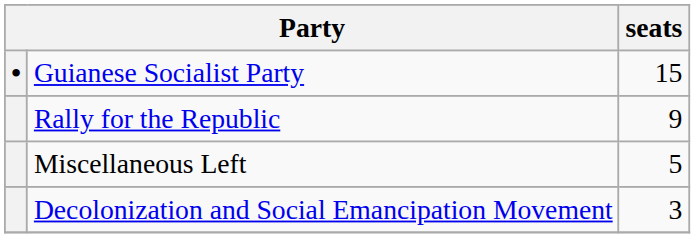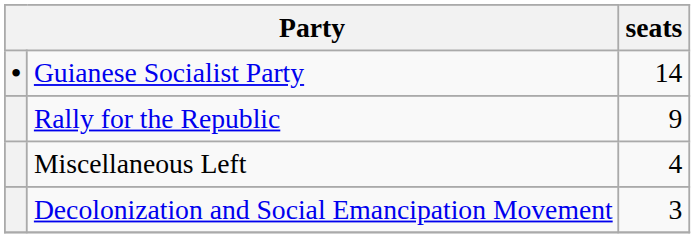(669, 73) 15 -> (669, 73) 14
(675, 164) 5 -> (675, 164) 4
